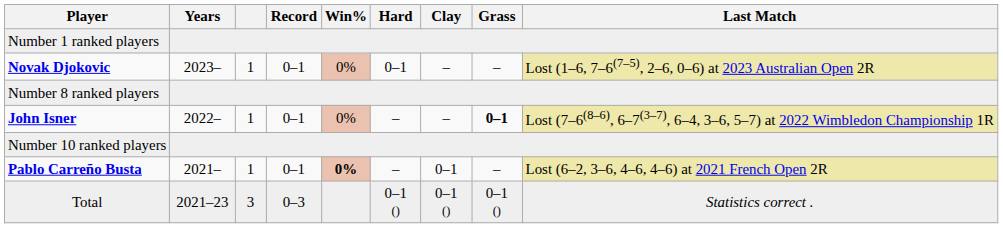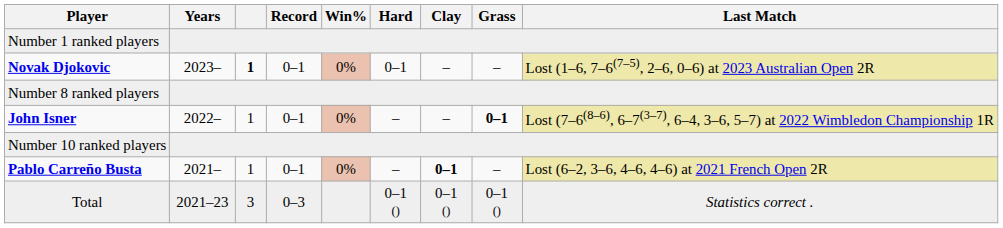(251, 67) normal -> (251, 67) bold
(346, 169) bold -> (346, 169) normal
(446, 169) normal -> (446, 169) bold
